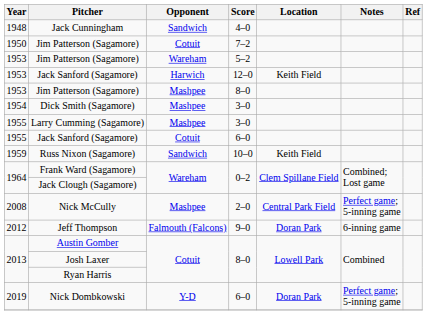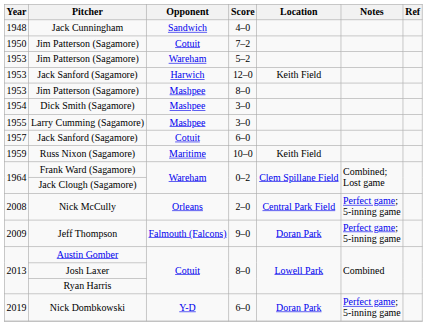(17, 138) 1955 -> (17, 138) 1957
(188, 153) Sandwich -> (188, 153) Maritime
(188, 206) Mashpee -> (188, 206) Orleans
(17, 228) 2012 -> (17, 233) 2009
(372, 228) 6-inning game -> (372, 233) Perfect game; 5-inning game
